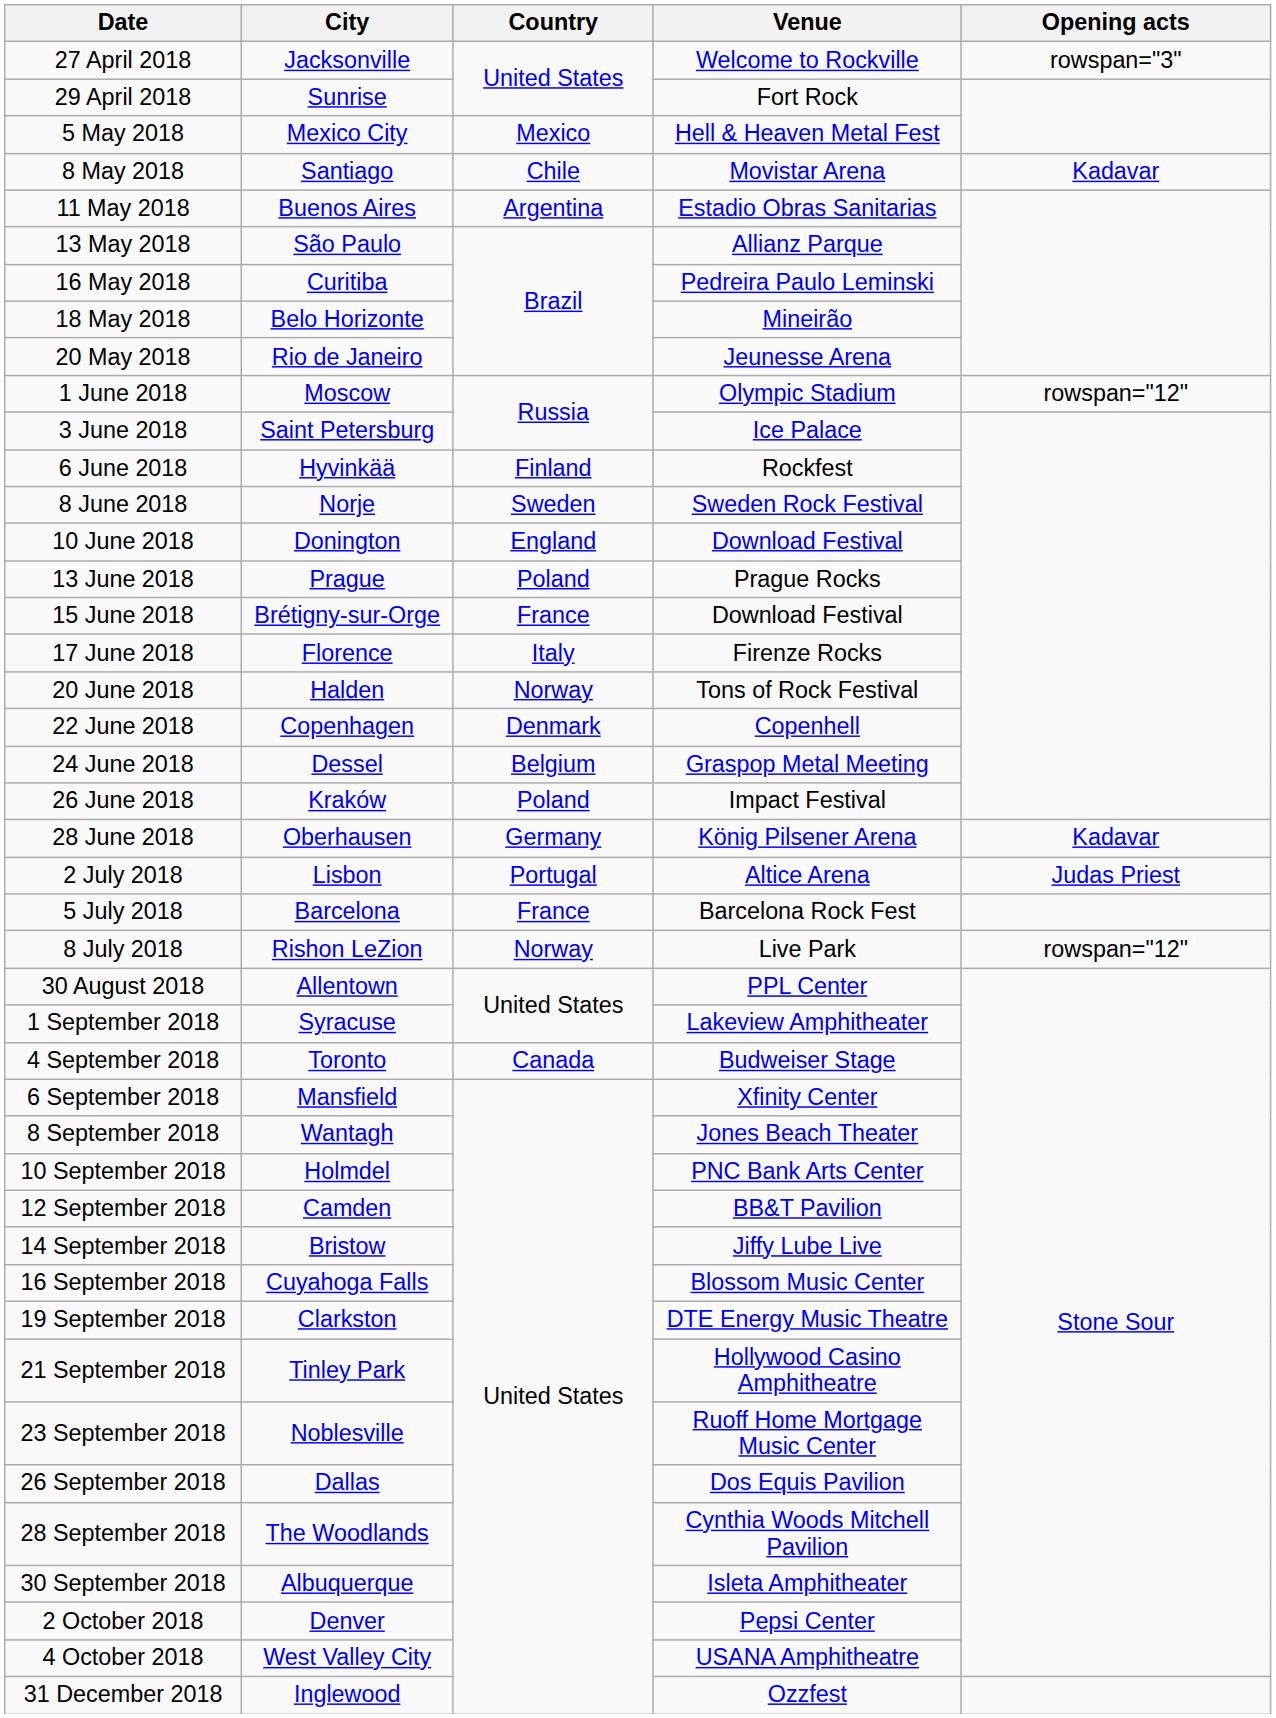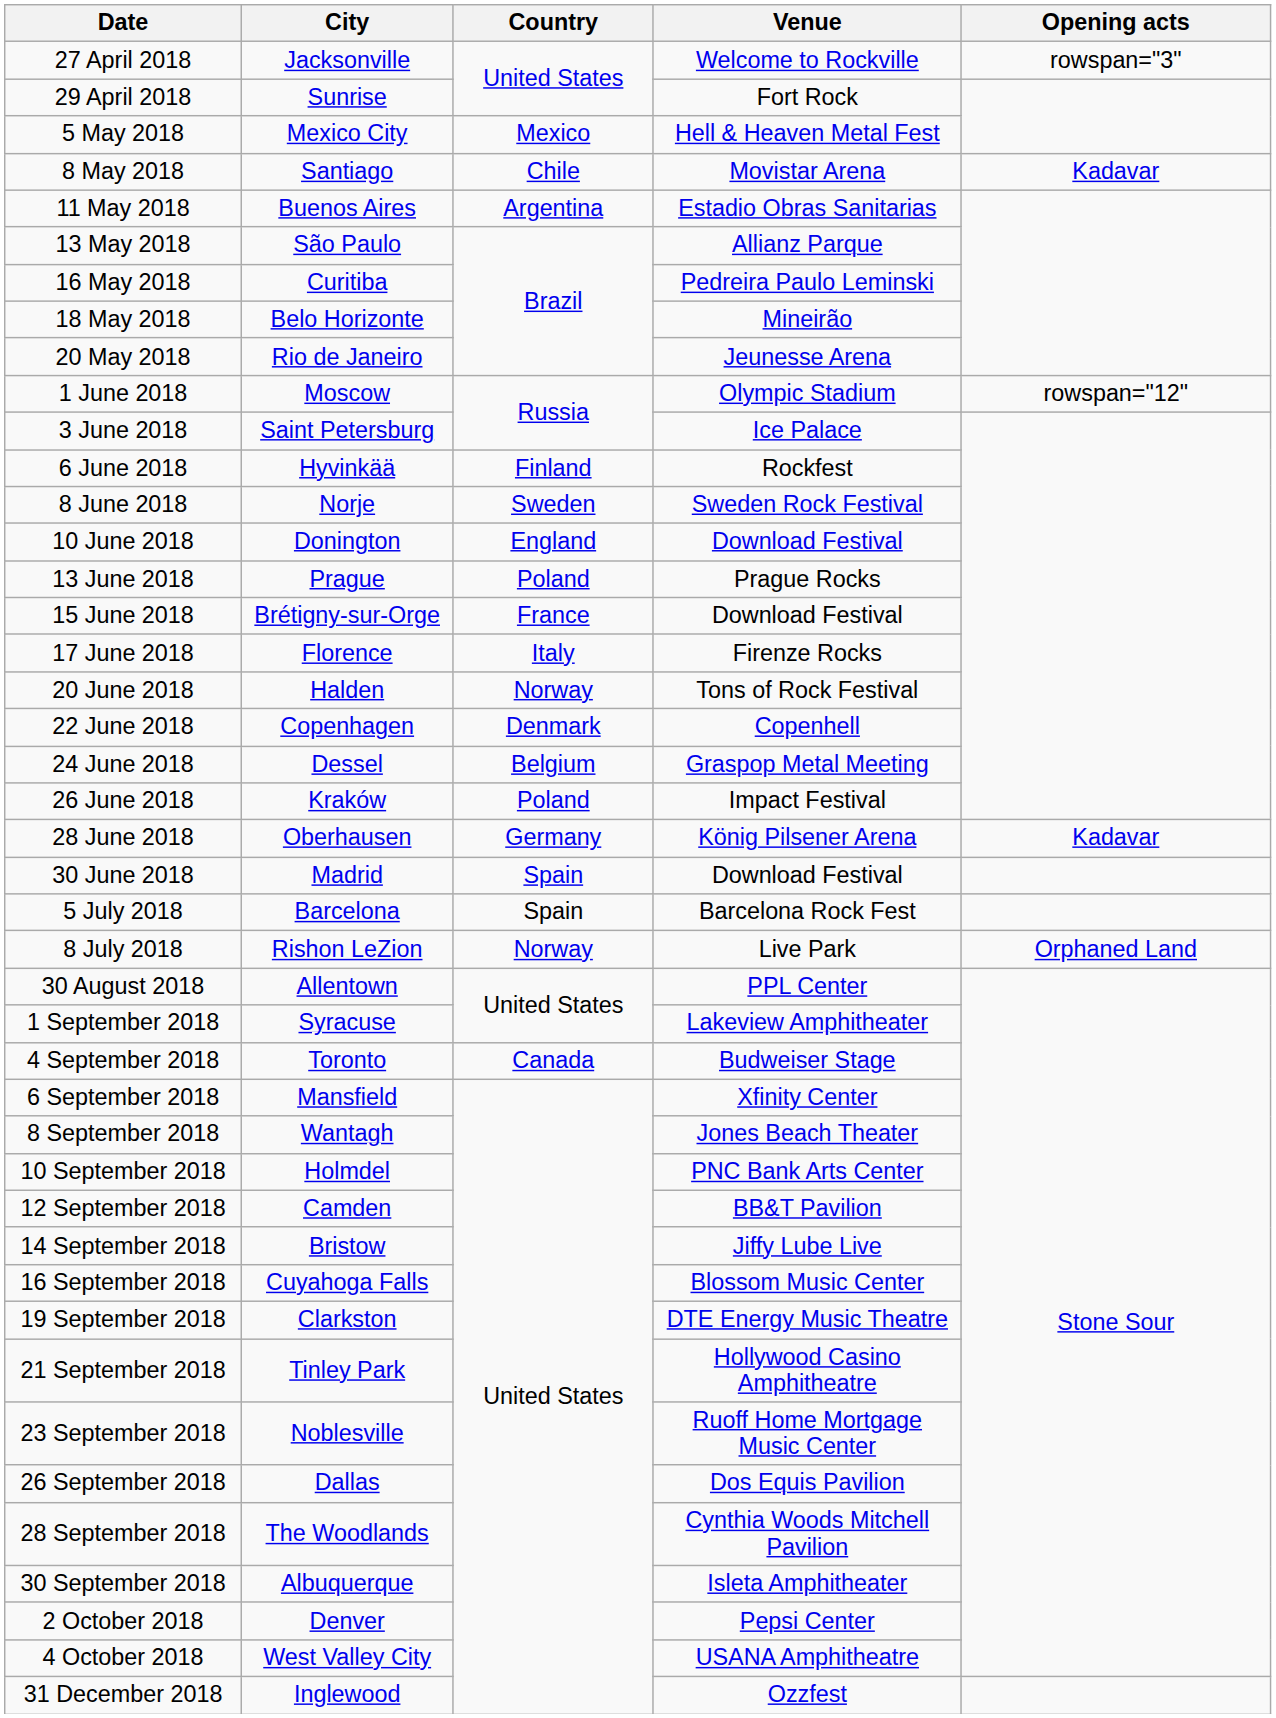+ row: (123, 875)
- row: (123, 875)
(553, 912) France -> (553, 912) Spain
(1116, 949) rowspan="12" -> (1116, 949) Orphaned Land
